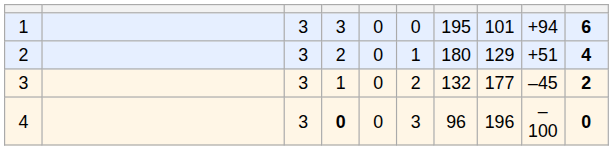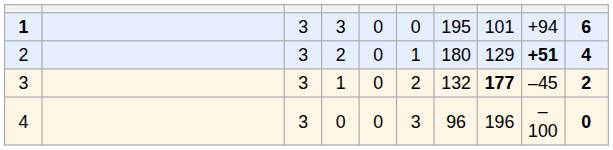(23, 27) normal -> (23, 27) bold
(543, 55) normal -> (543, 55) bold
(499, 83) normal -> (499, 83) bold
(341, 122) bold -> (341, 122) normal
